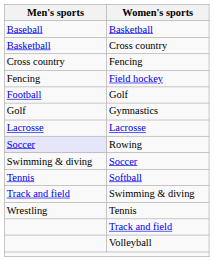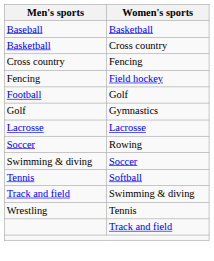(21, 144) lavender background -> (21, 144) no background
- row: (130, 243)
